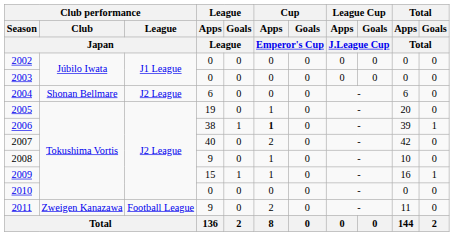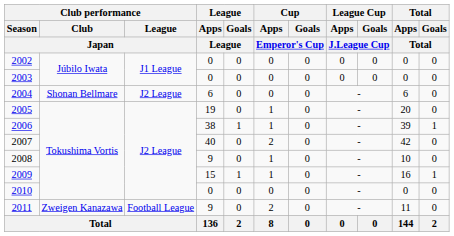(271, 126) bold -> (271, 126) normal
